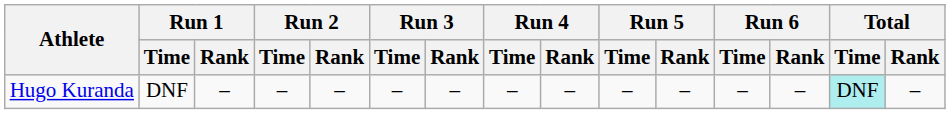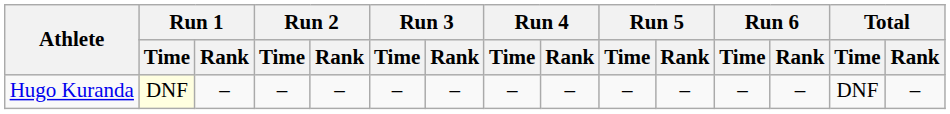(167, 91) no background -> (167, 91) lightyellow background
(857, 91) paleturquoise background -> (857, 91) no background
